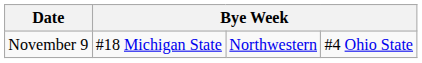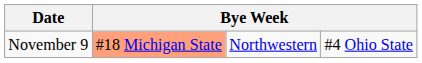(159, 44) no background -> (159, 44) lightsalmon background
